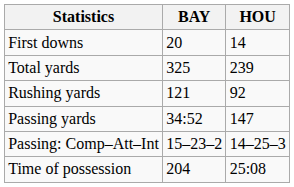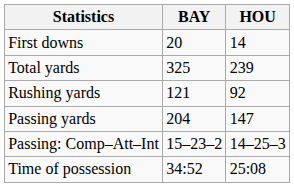(184, 118) 34:52 -> (178, 118) 204
(178, 169) 204 -> (184, 169) 34:52
